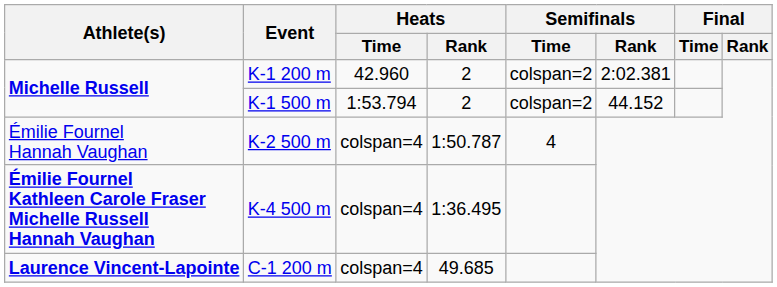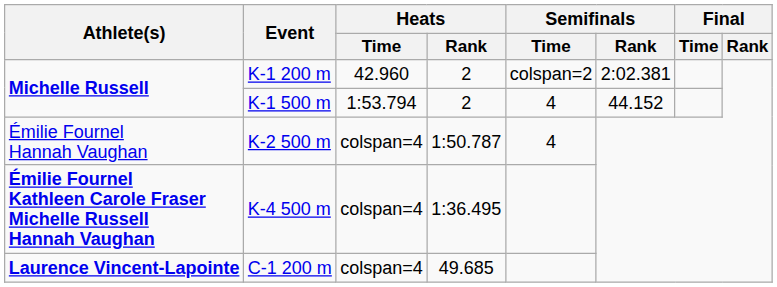(551, 103) colspan=2 -> (551, 103) 4
